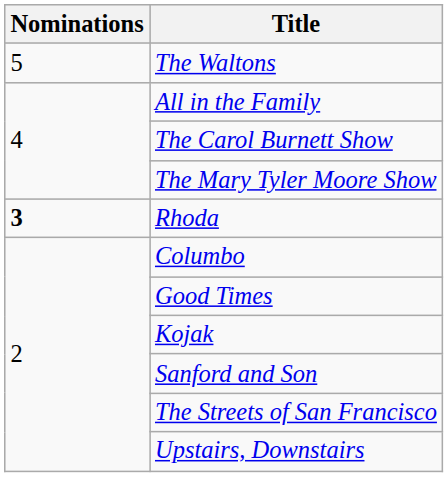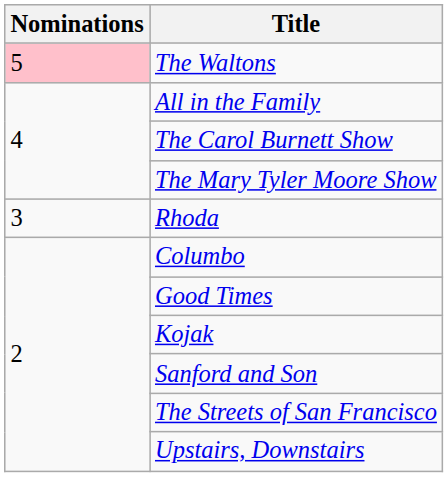(17, 62) no background -> (17, 62) pink background
(17, 218) bold -> (17, 218) normal
